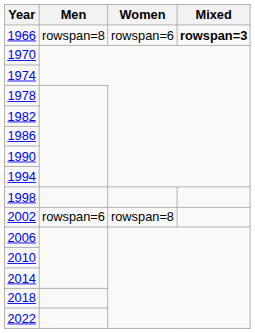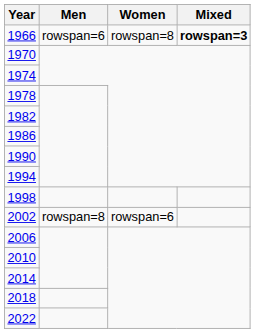(73, 35) rowspan=8 -> (73, 35) rowspan=6
(142, 35) rowspan=6 -> (142, 35) rowspan=8
(73, 217) rowspan=6 -> (73, 217) rowspan=8
(142, 217) rowspan=8 -> (142, 217) rowspan=6
